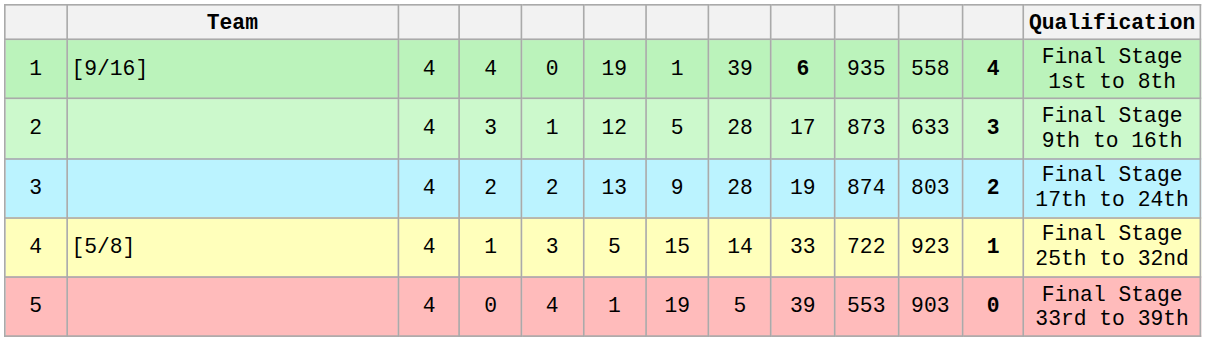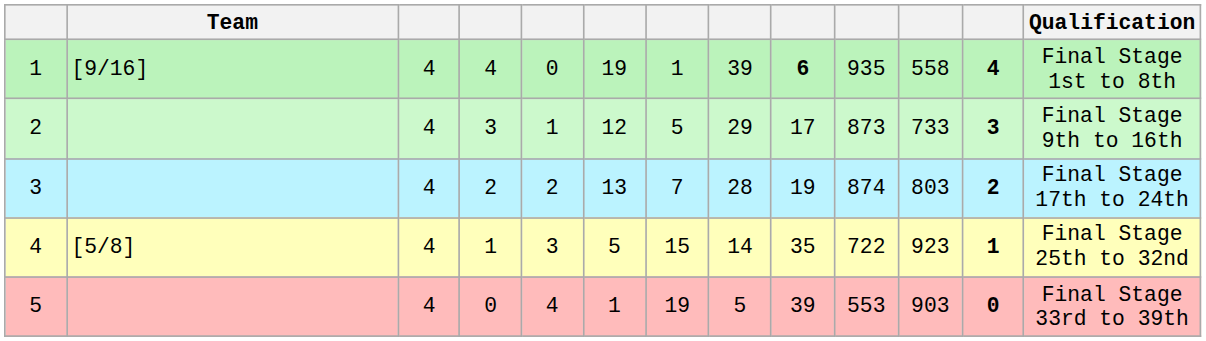(740, 129) 28 -> (740, 129) 29
(930, 129) 633 -> (930, 129) 733
(677, 188) 9 -> (677, 188) 7
(803, 247) 33 -> (803, 247) 35
